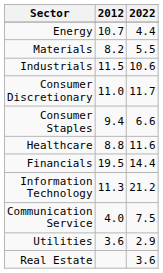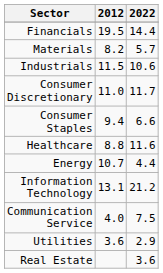rows swapped: (73, 31) <-> (60, 163)
(146, 49) 5.5 -> (146, 49) 5.7
(111, 187) 11.3 -> (111, 187) 13.1
